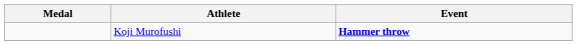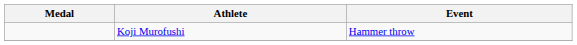(374, 31) bold -> (382, 31) normal
